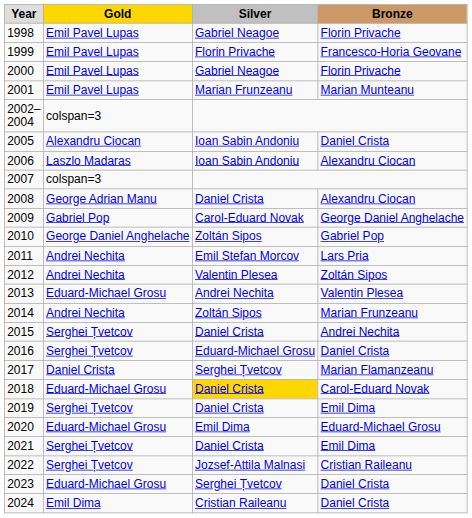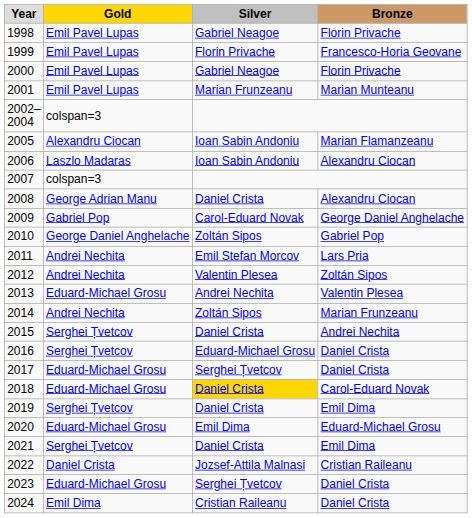(355, 141) Daniel Crista -> (377, 141) Marian Flamanzeanu
(80, 370) Daniel Crista -> (106, 370) Eduard-Michael Grosu
(377, 370) Marian Flamanzeanu -> (355, 370) Daniel Crista
(89, 465) Serghei Țvetcov -> (80, 465) Daniel Crista
